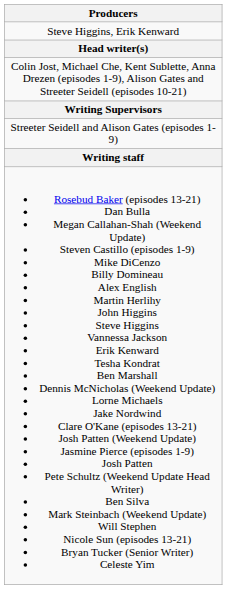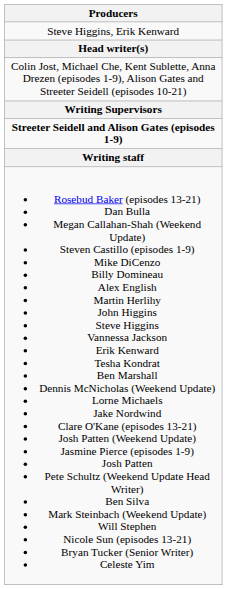(113, 133) normal -> (113, 133) bold
